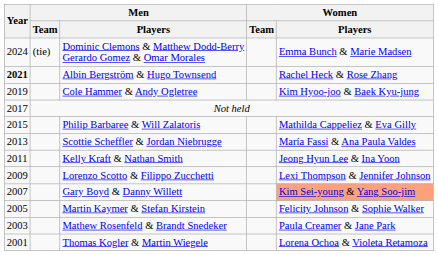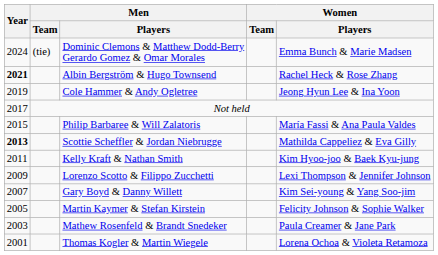(349, 91) Kim Hyoo-joo & Baek Kyu-jung -> (339, 91) Jeong Hyun Lee & Ina Yoon
(348, 125) Mathilda Cappeliez & Eva Gilly -> (347, 125) María Fassi & Ana Paula Valdes
(17, 141) normal -> (17, 141) bold
(347, 141) María Fassi & Ana Paula Valdes -> (348, 141) Mathilda Cappeliez & Eva Gilly
(339, 158) Jeong Hyun Lee & Ina Yoon -> (349, 158) Kim Hyoo-joo & Baek Kyu-jung
(347, 192) lightsalmon background -> (347, 192) no background
